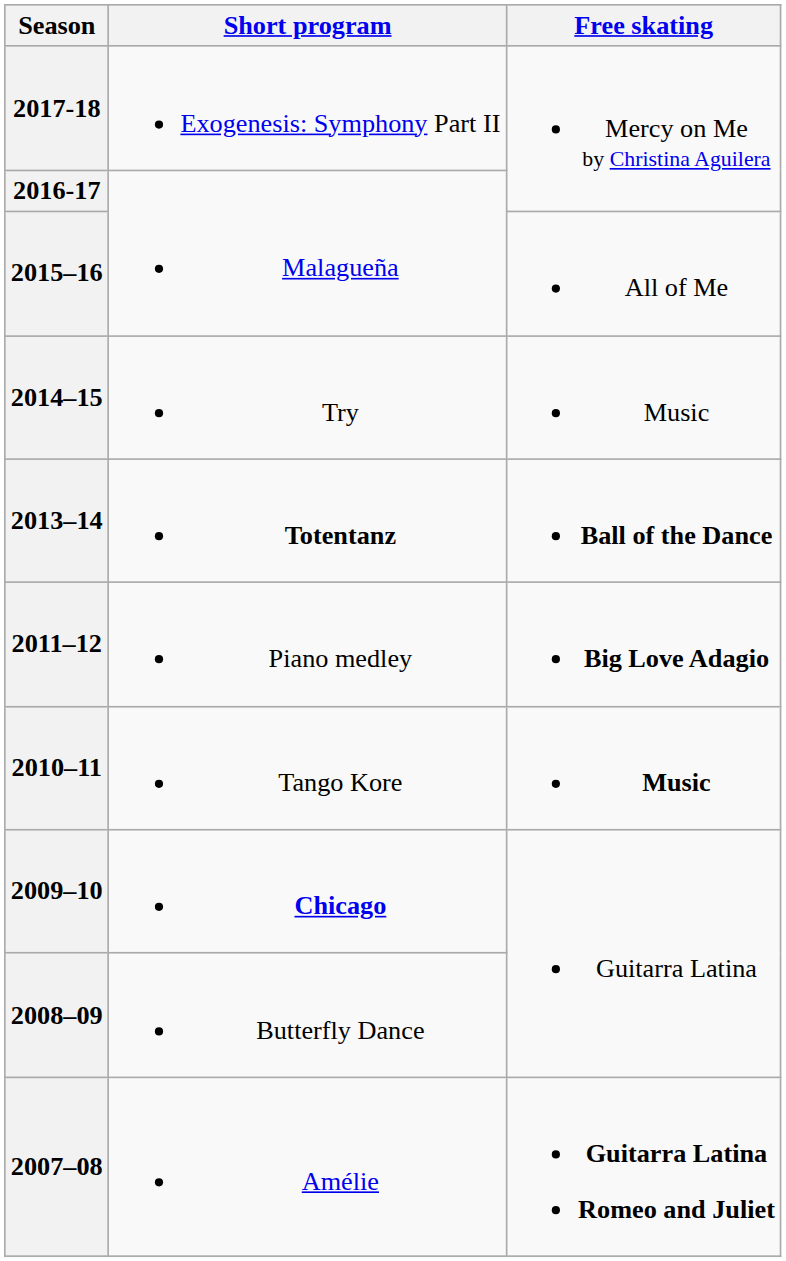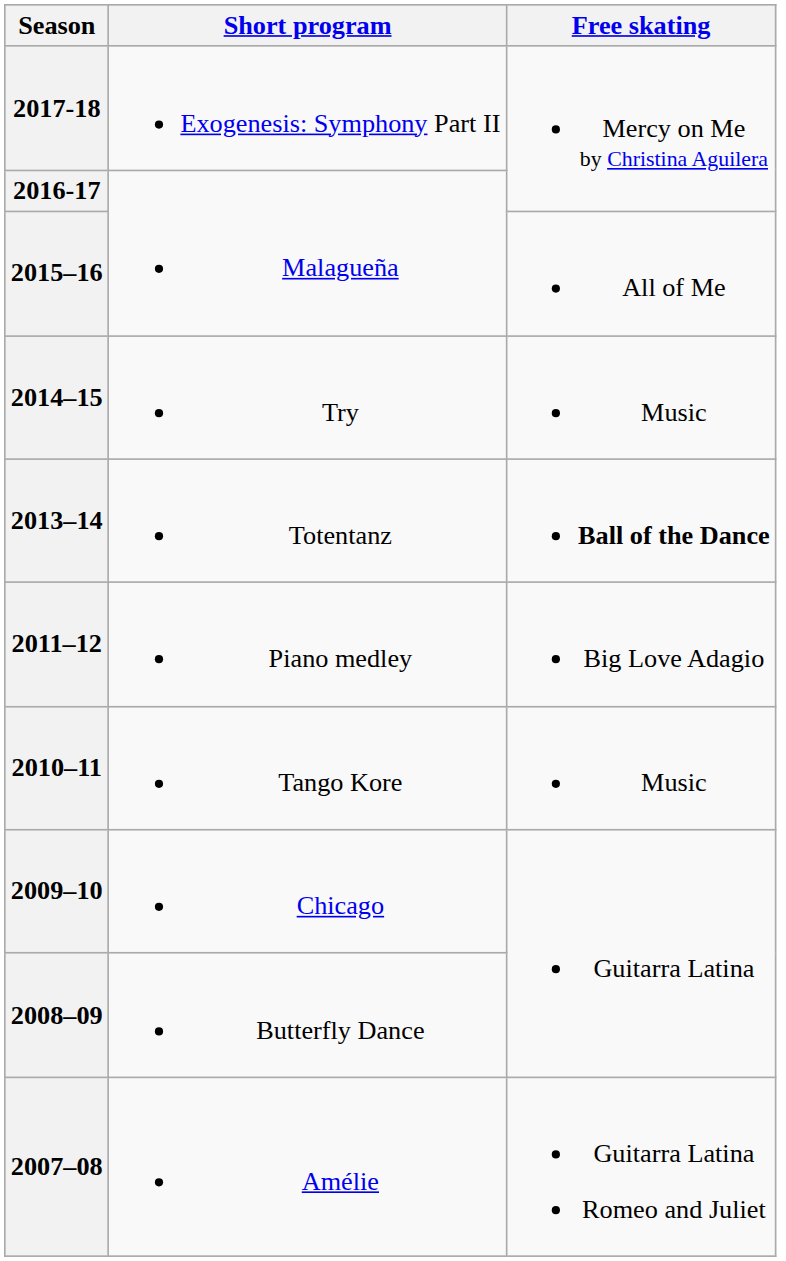(308, 535) bold -> (308, 535) normal
(644, 659) bold -> (641, 659) normal
(644, 783) bold -> (641, 783) normal
(308, 906) bold -> (308, 906) normal
(644, 1181) bold -> (641, 1181) normal
